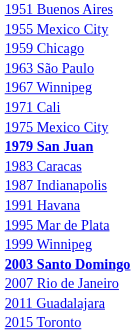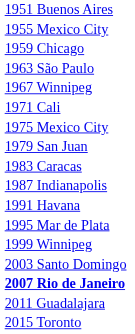(49, 146) bold -> (46, 146) normal
(68, 264) bold -> (66, 264) normal
(62, 283) normal -> (65, 283) bold
